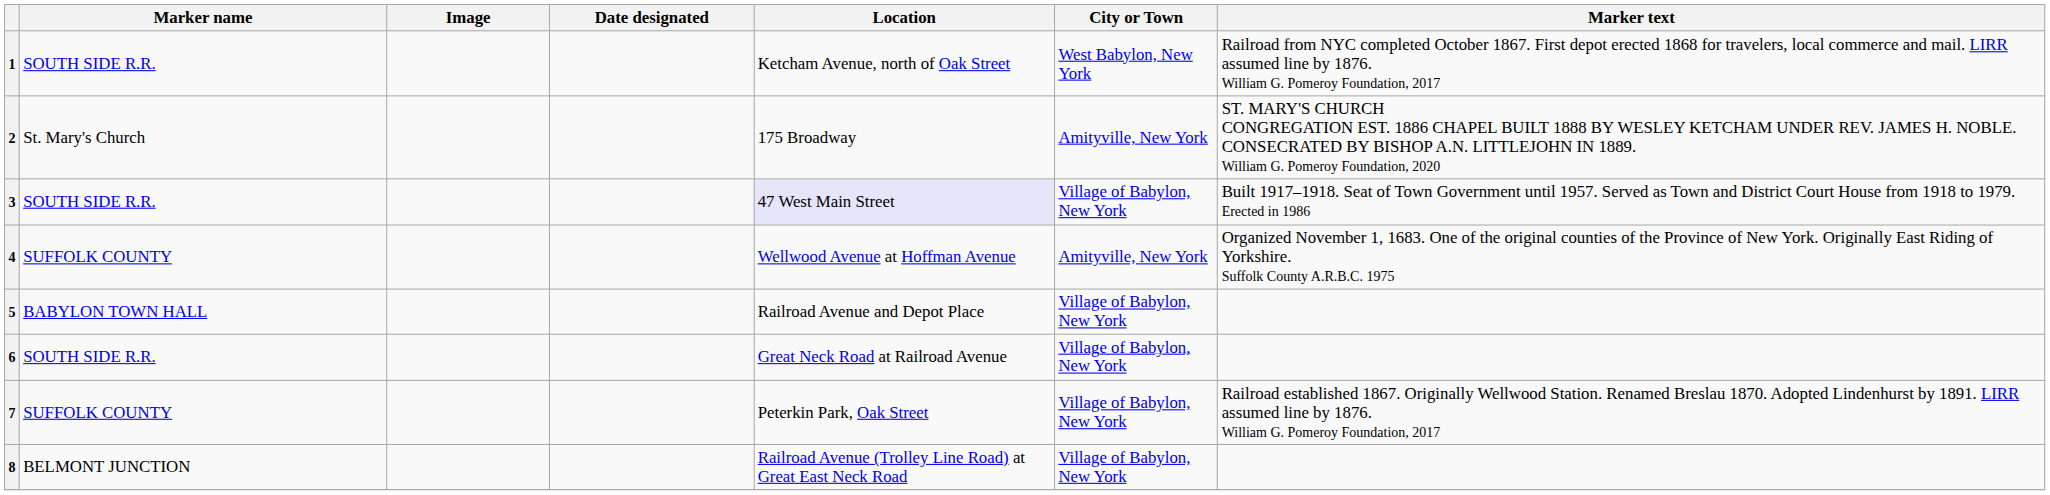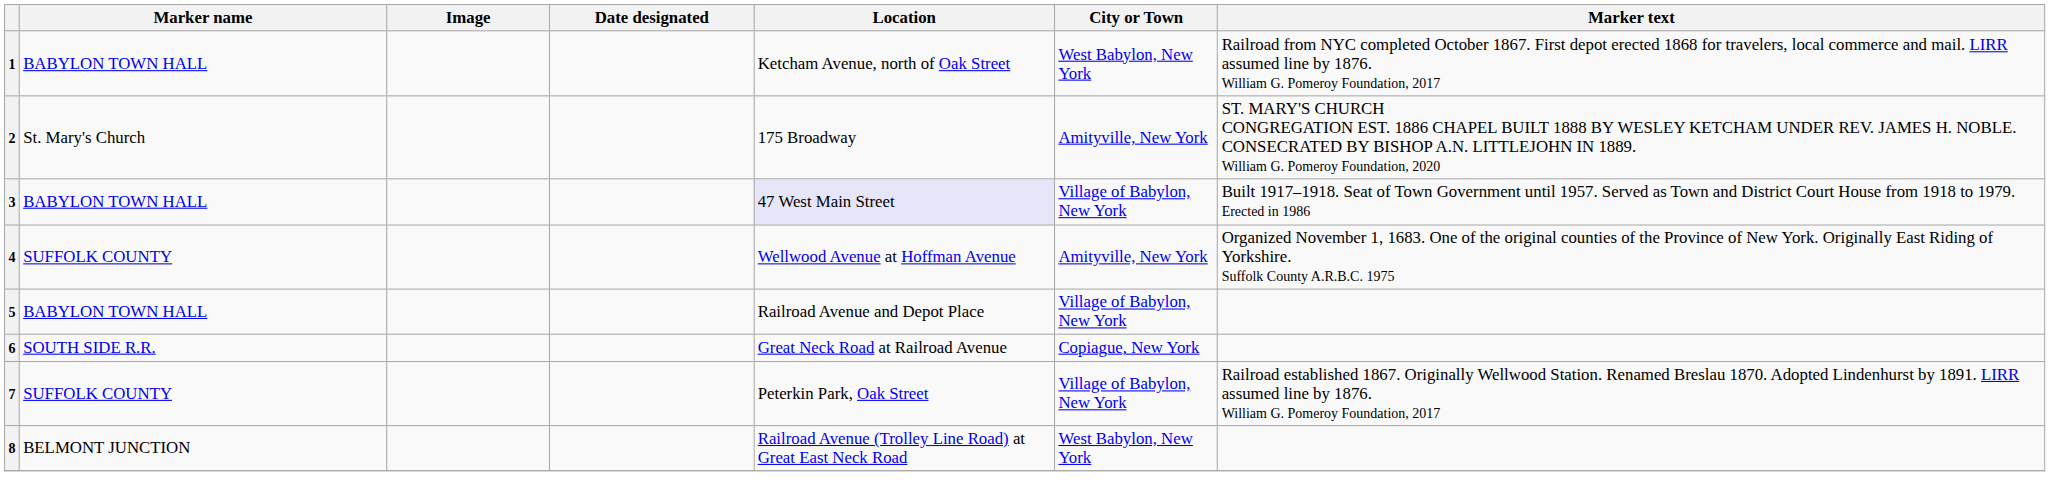(89, 63) SOUTH SIDE R.R. -> (115, 63) BABYLON TOWN HALL
(89, 201) SOUTH SIDE R.R. -> (115, 201) BABYLON TOWN HALL
(1124, 357) Village of Babylon, New York -> (1129, 347) Copiague, New York
(1124, 467) Village of Babylon, New York -> (1126, 448) West Babylon, New York
